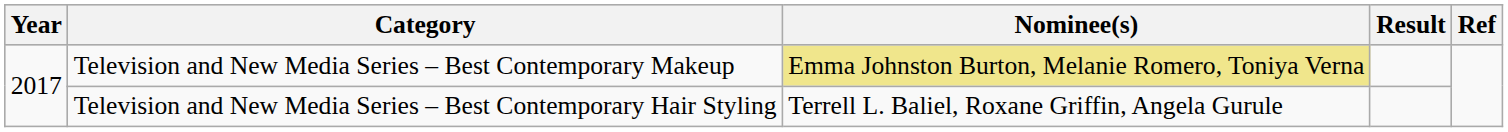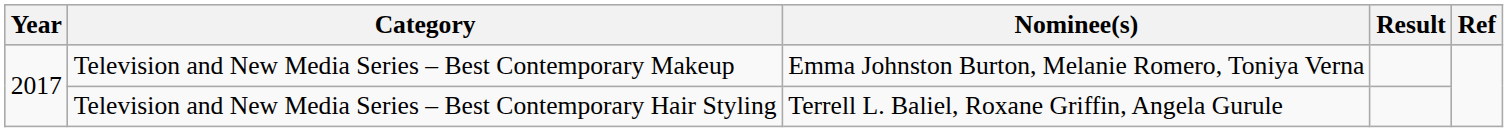(1076, 65) khaki background -> (1076, 65) no background
